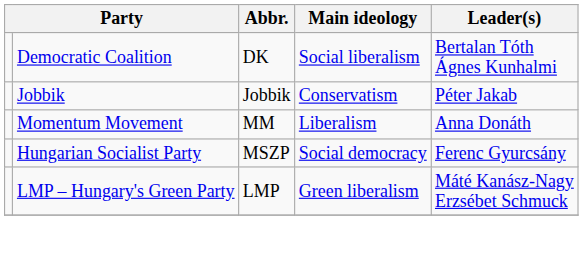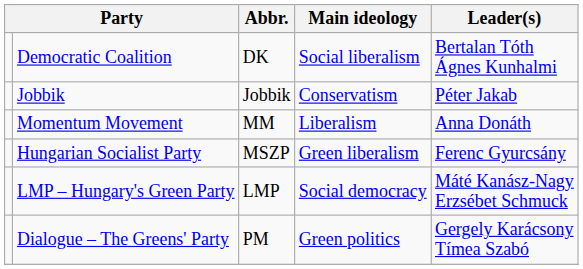(363, 152) Social democracy -> (359, 152) Green liberalism
(359, 191) Green liberalism -> (363, 191) Social democracy
+ row: (123, 239)
